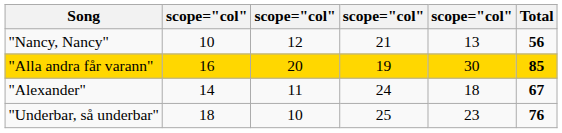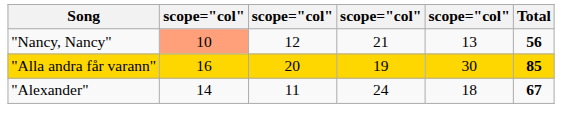(207, 41) no background -> (204, 41) lightsalmon background
- row: (84, 115)
